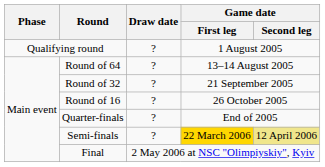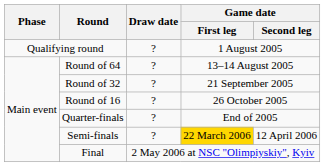(286, 135) khaki background -> (286, 135) no background
